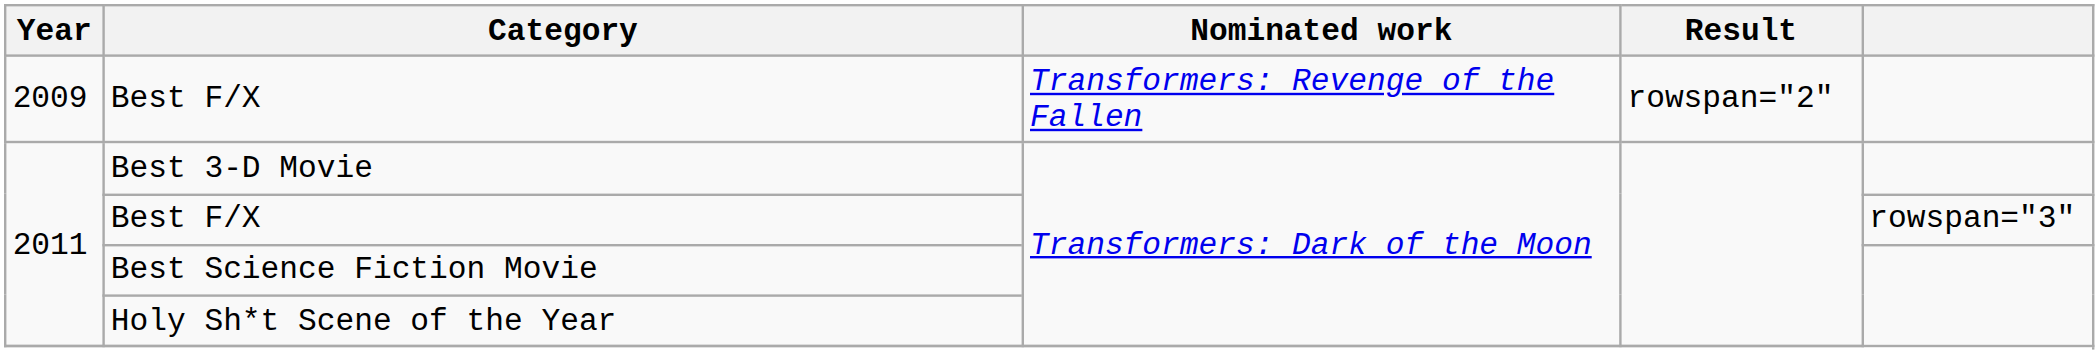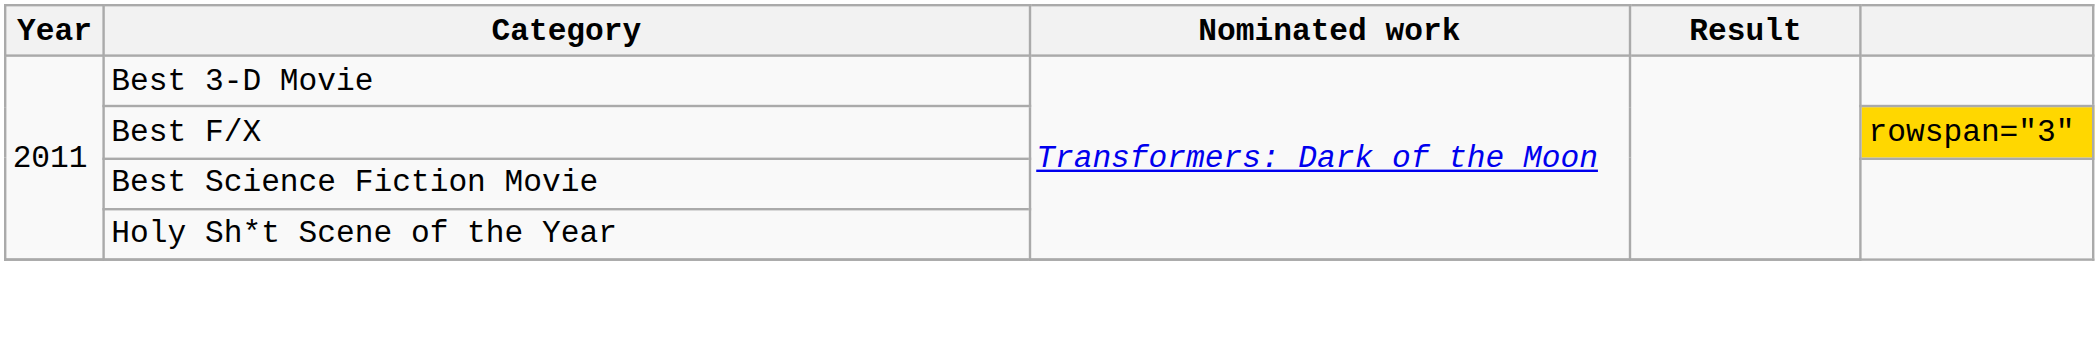- row: (50, 99)
(1972, 219) no background -> (1972, 132) gold background
